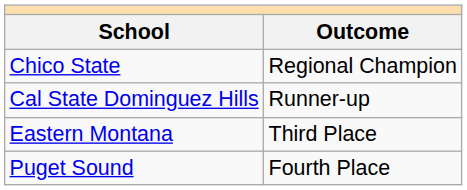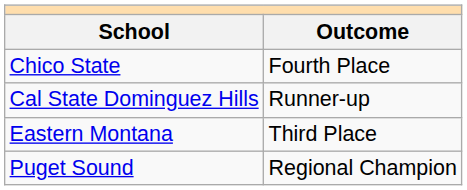(363, 65) Regional Champion -> (329, 65) Fourth Place
(329, 167) Fourth Place -> (363, 167) Regional Champion
